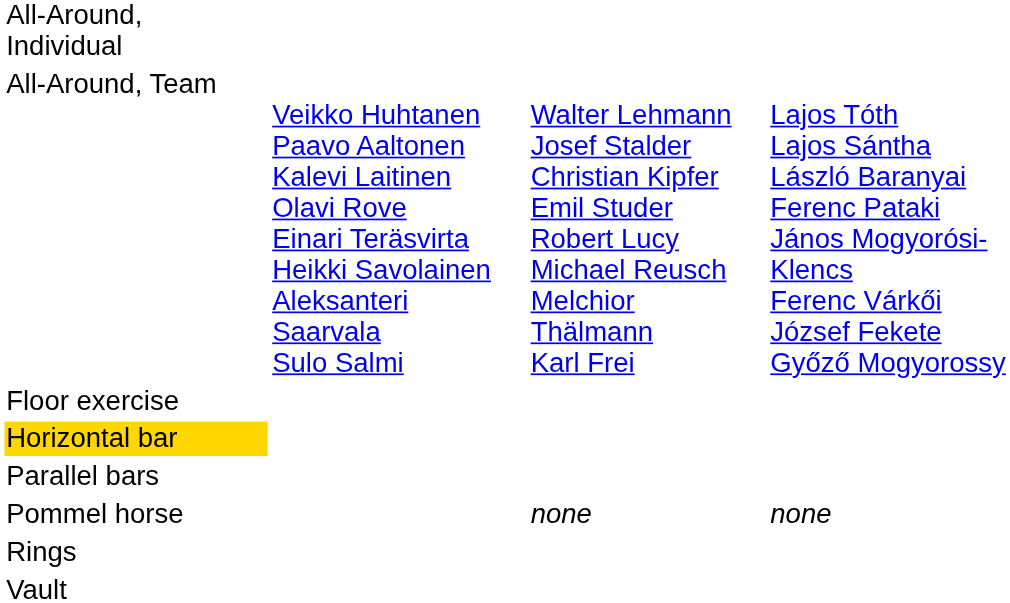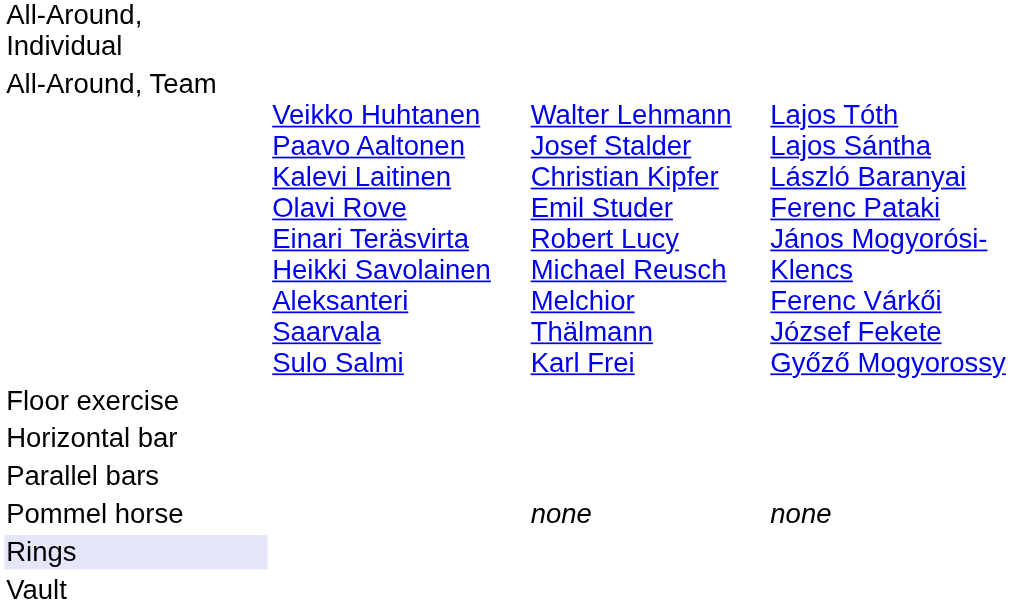(92, 438) gold background -> (92, 438) no background
(41, 551) no background -> (41, 551) lavender background
